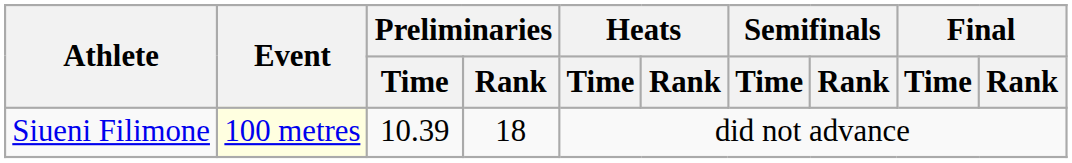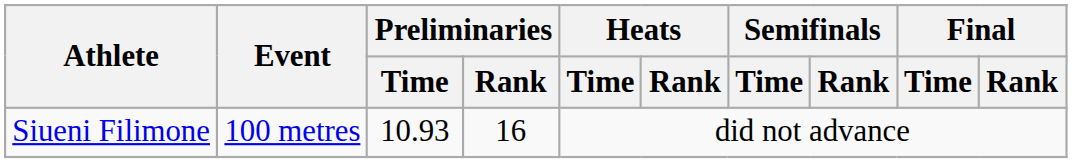(292, 131) lightyellow background -> (292, 131) no background
(415, 131) 10.39 -> (415, 131) 10.93
(511, 131) 18 -> (511, 131) 16
